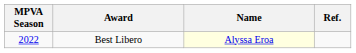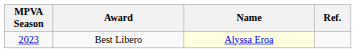(29, 39) 2022 -> (29, 39) 2023
